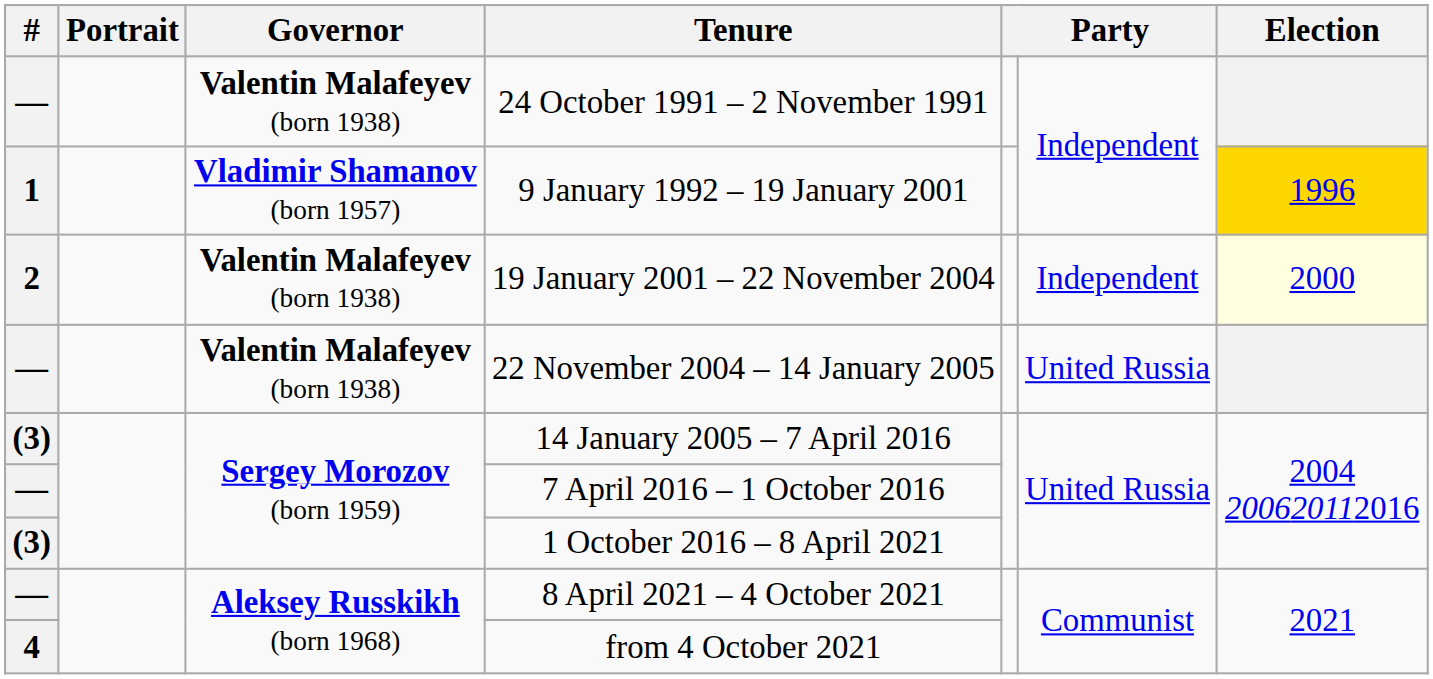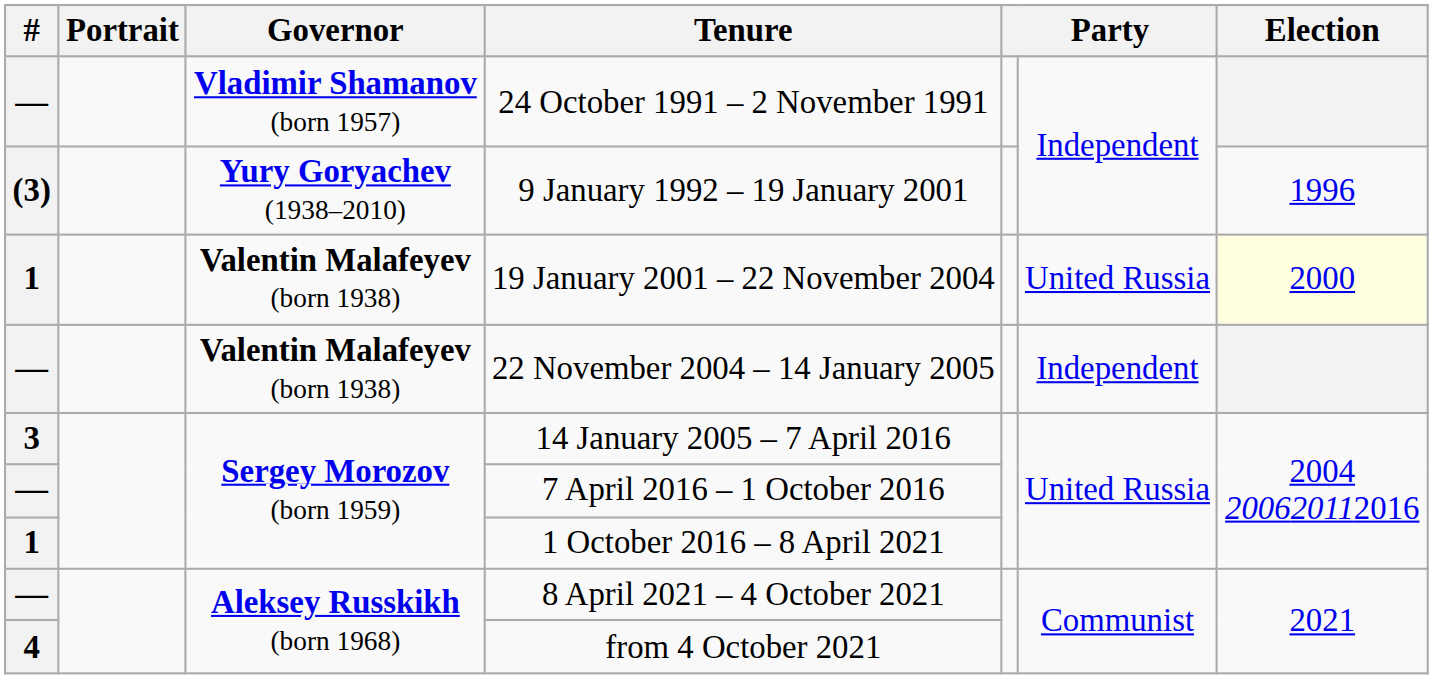(335, 100) Valentin Malafeyev (born 1938) -> (335, 100) Vladimir Shamanov (born 1957)
(32, 189) 1 -> (32, 189) (3)
(335, 189) Vladimir Shamanov (born 1957) -> (335, 189) Yury Goryachev (1938–2010)
(1322, 189) gold background -> (1322, 189) no background
(32, 278) 2 -> (32, 278) 1
(1117, 278) Independent -> (1117, 278) United Russia
(1117, 367) United Russia -> (1117, 367) Independent
(32, 438) (3) -> (32, 438) 3
(32, 542) (3) -> (32, 542) 1
